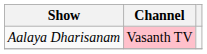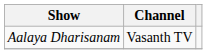(160, 37) pink background -> (160, 37) no background
